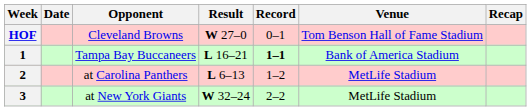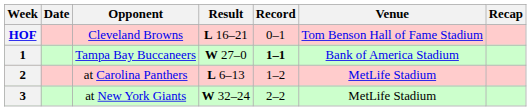(226, 34) W 27–0 -> (226, 34) L 16–21
(226, 55) L 16–21 -> (226, 55) W 27–0
